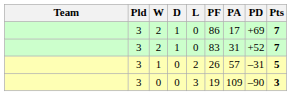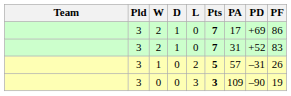columns swapped: (214, 13) <-> (277, 13)
